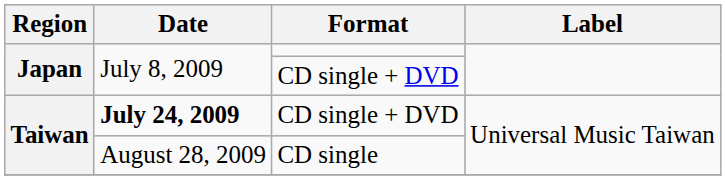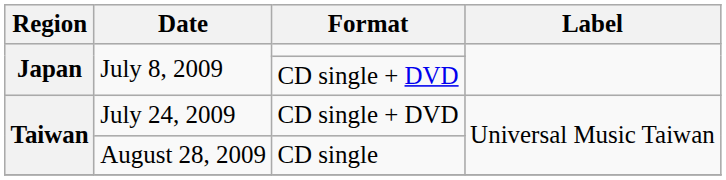(170, 114) bold -> (168, 114) normal
